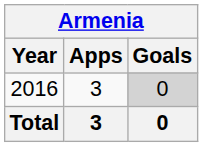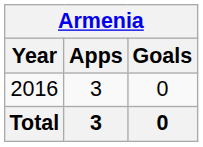(162, 89) lightgrey background -> (162, 89) no background
